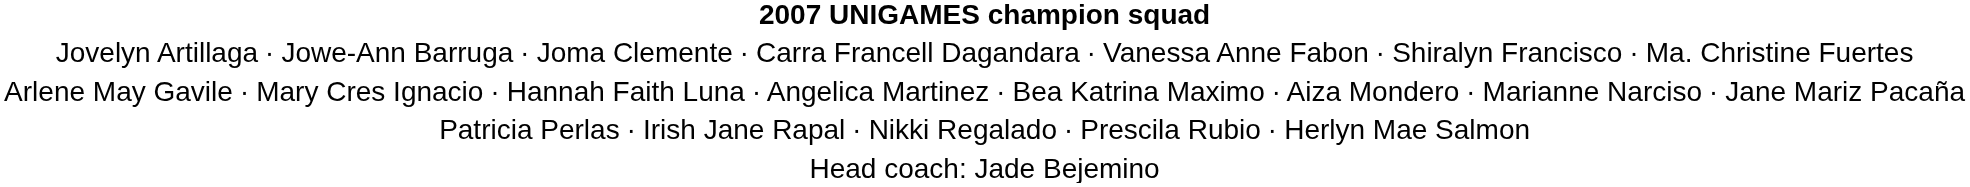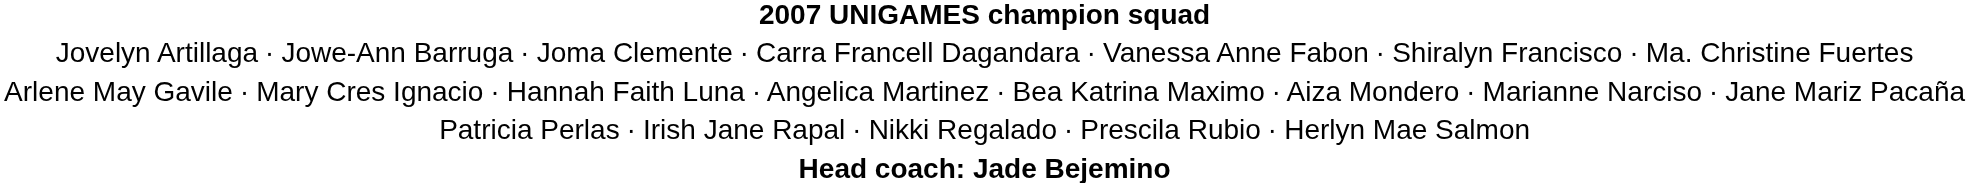(985, 168) normal -> (985, 168) bold
